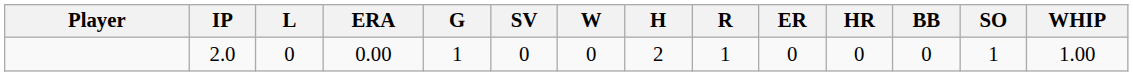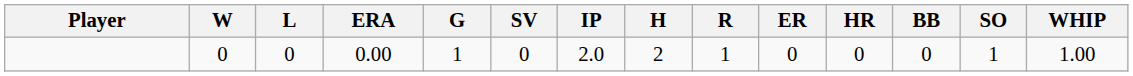columns swapped: (591, 20) <-> (223, 20)
